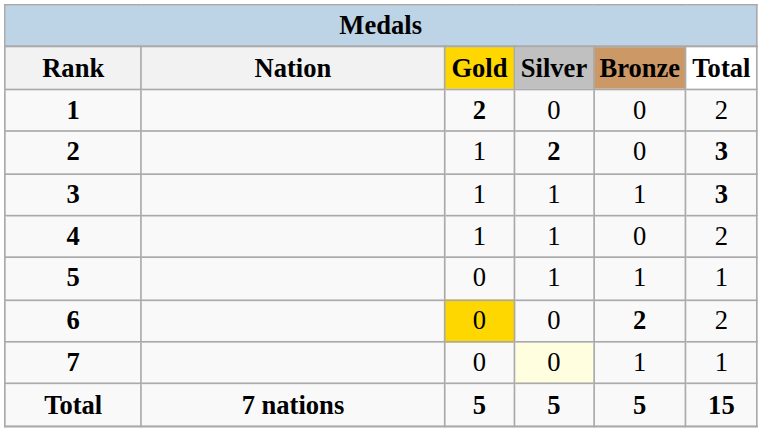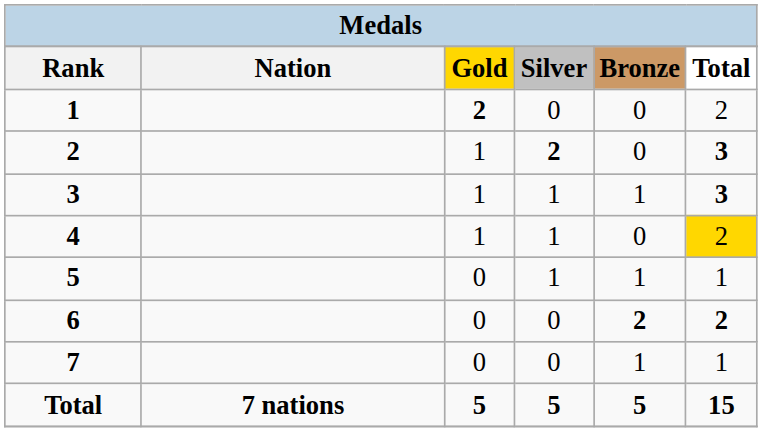(721, 236) no background -> (721, 236) gold background
(479, 320) gold background -> (479, 320) no background
(721, 320) normal -> (721, 320) bold
(554, 362) lightyellow background -> (554, 362) no background
